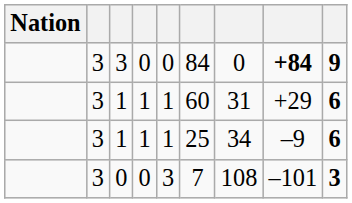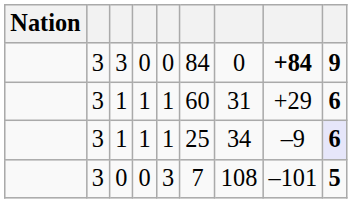(334, 139) no background -> (334, 139) lavender background
(334, 178) 3 -> (334, 178) 5
